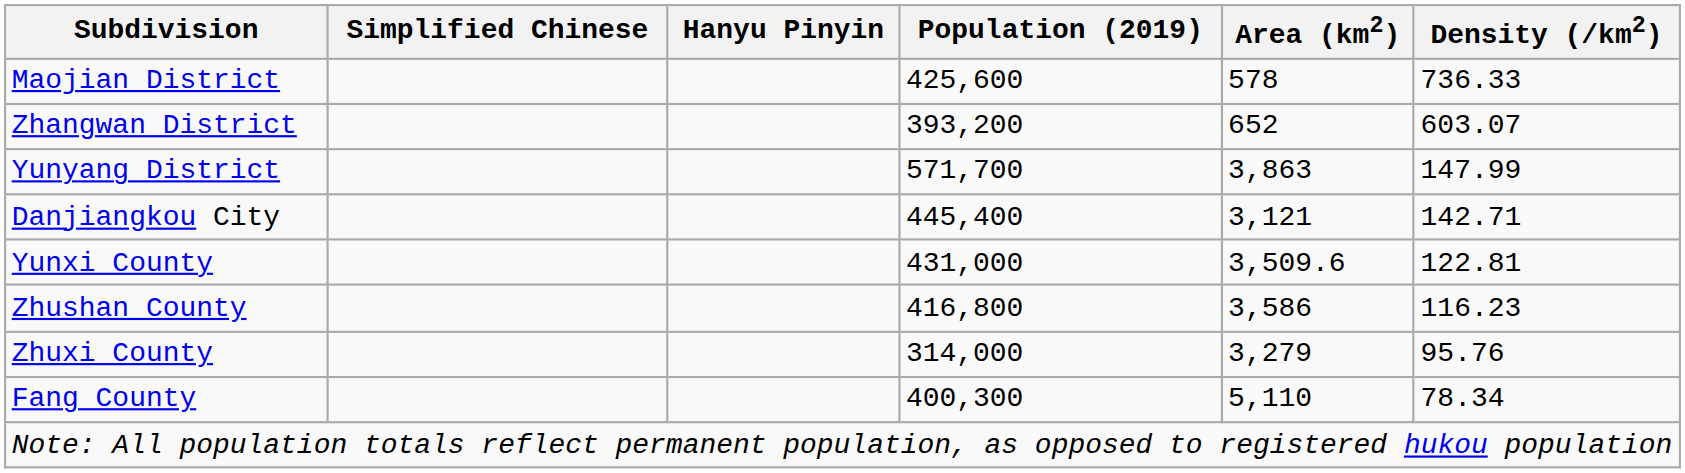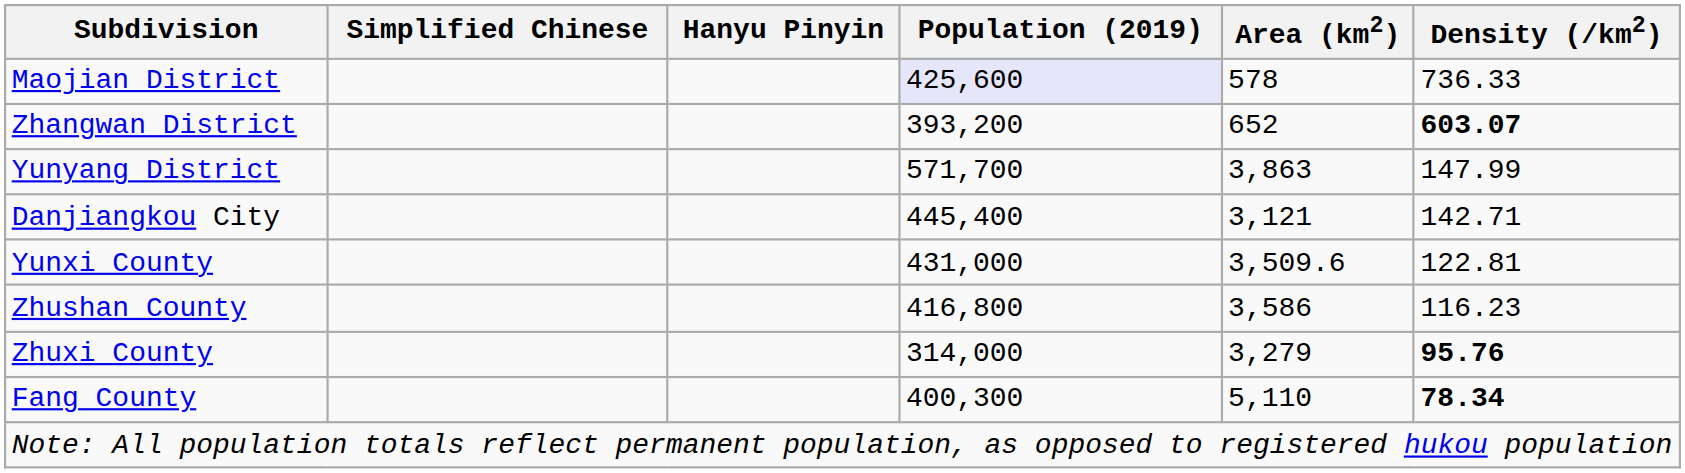(965, 81) no background -> (965, 81) lavender background
(1471, 126) normal -> (1471, 126) bold
(1463, 354) normal -> (1463, 354) bold
(1463, 399) normal -> (1463, 399) bold
